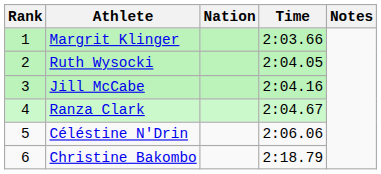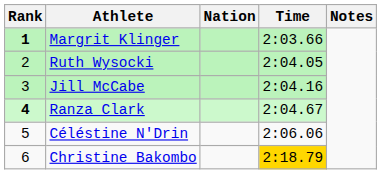(25, 40) normal -> (25, 40) bold
(25, 110) normal -> (25, 110) bold
(293, 157) no background -> (293, 157) gold background
